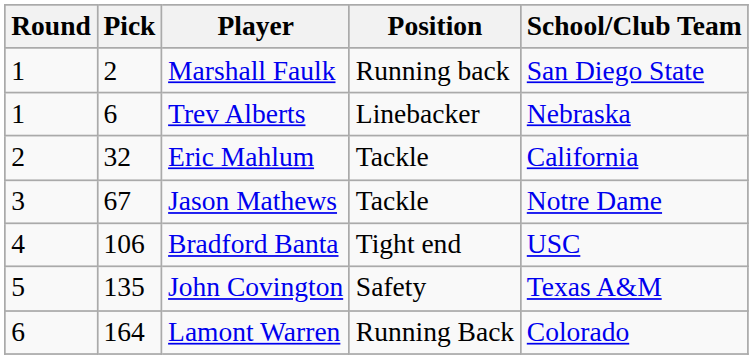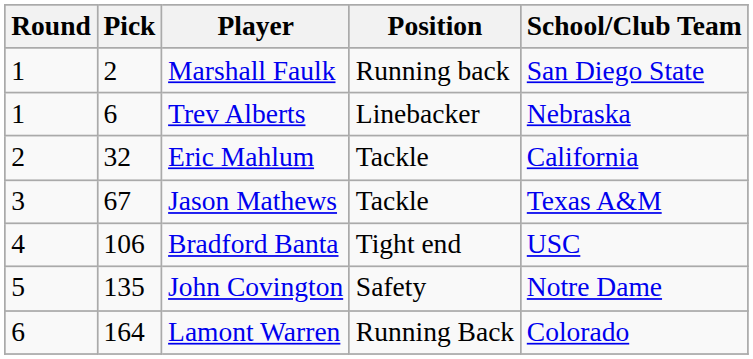(594, 200) Notre Dame -> (594, 200) Texas A&M
(594, 288) Texas A&M -> (594, 288) Notre Dame
